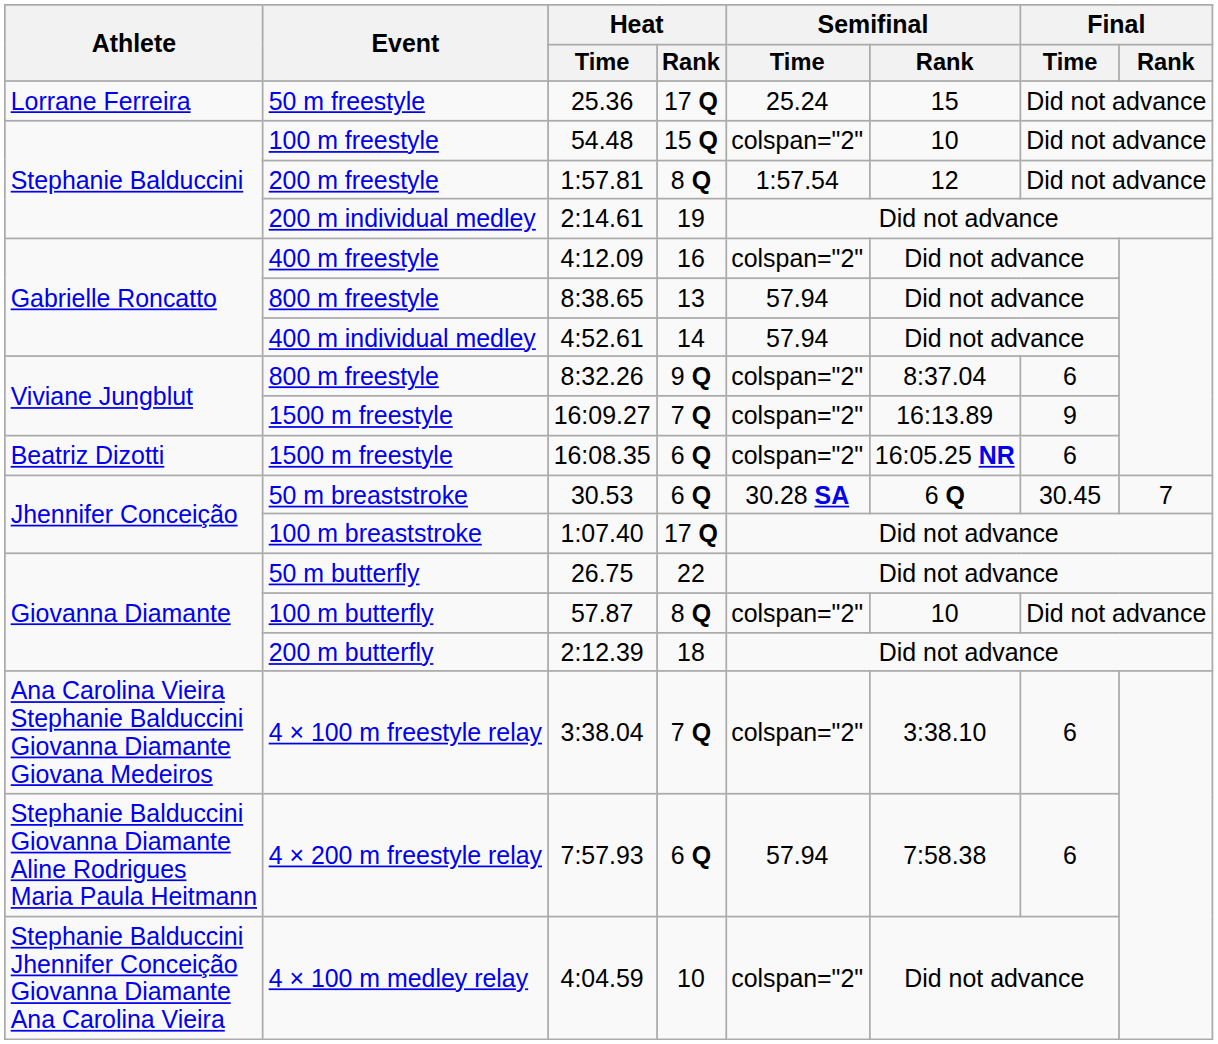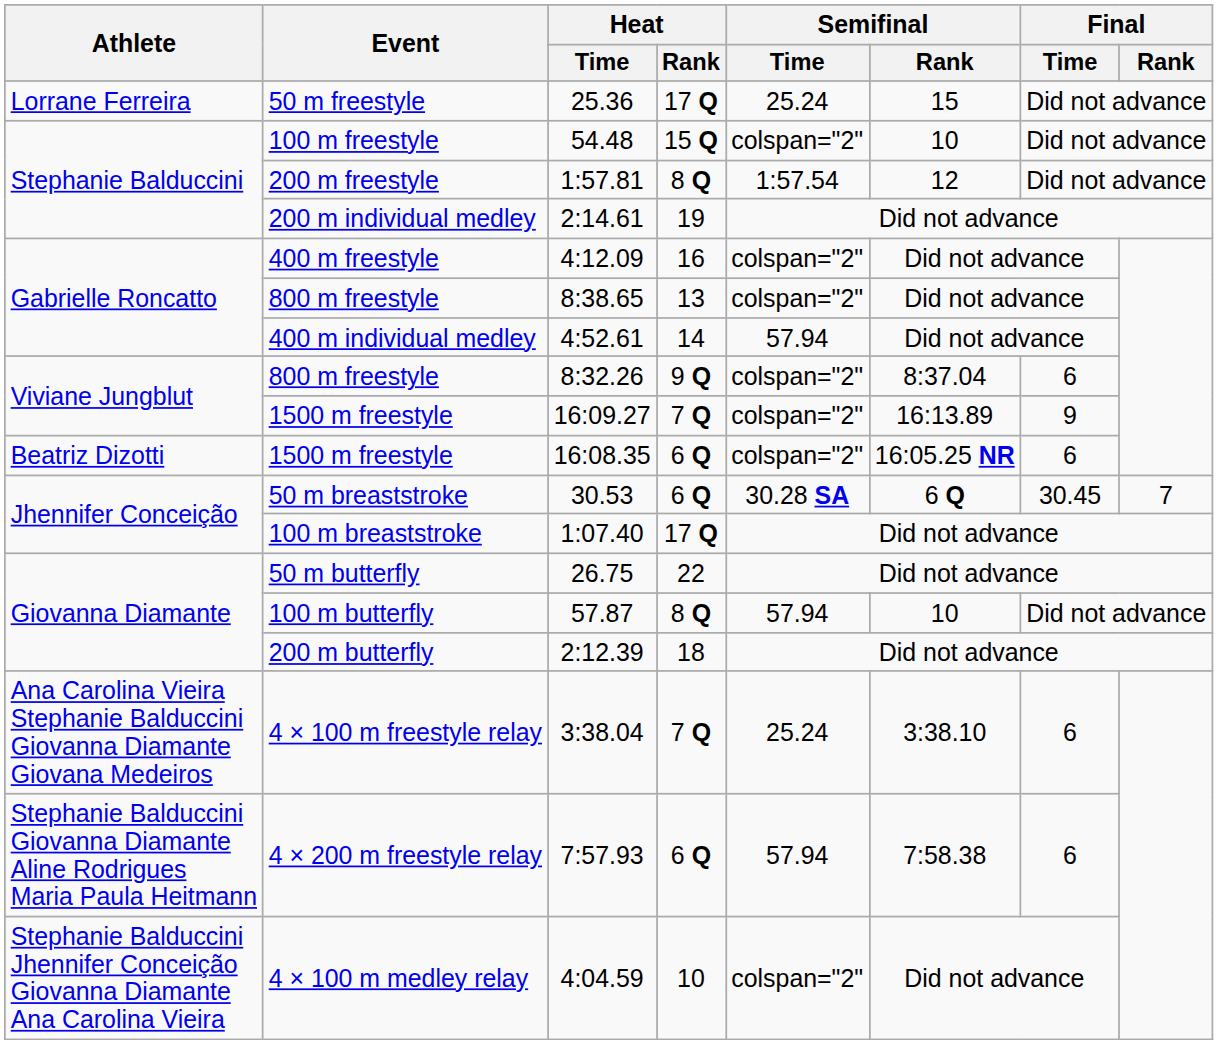(797, 298) 57.94 -> (797, 298) colspan="2"
(797, 613) colspan="2" -> (797, 613) 57.94
(797, 733) colspan="2" -> (797, 733) 25.24
